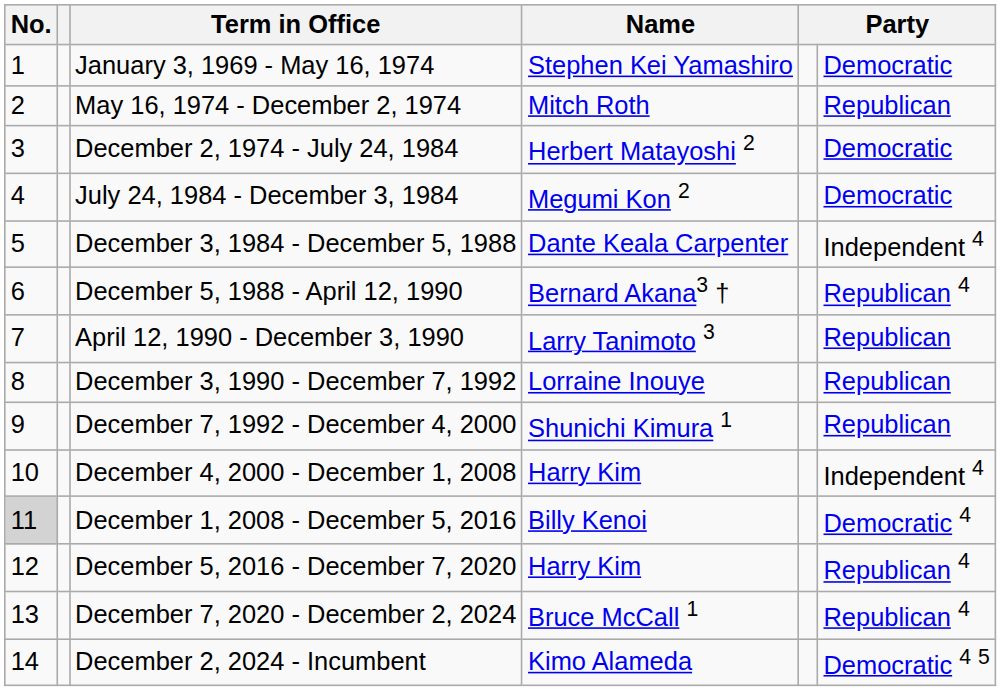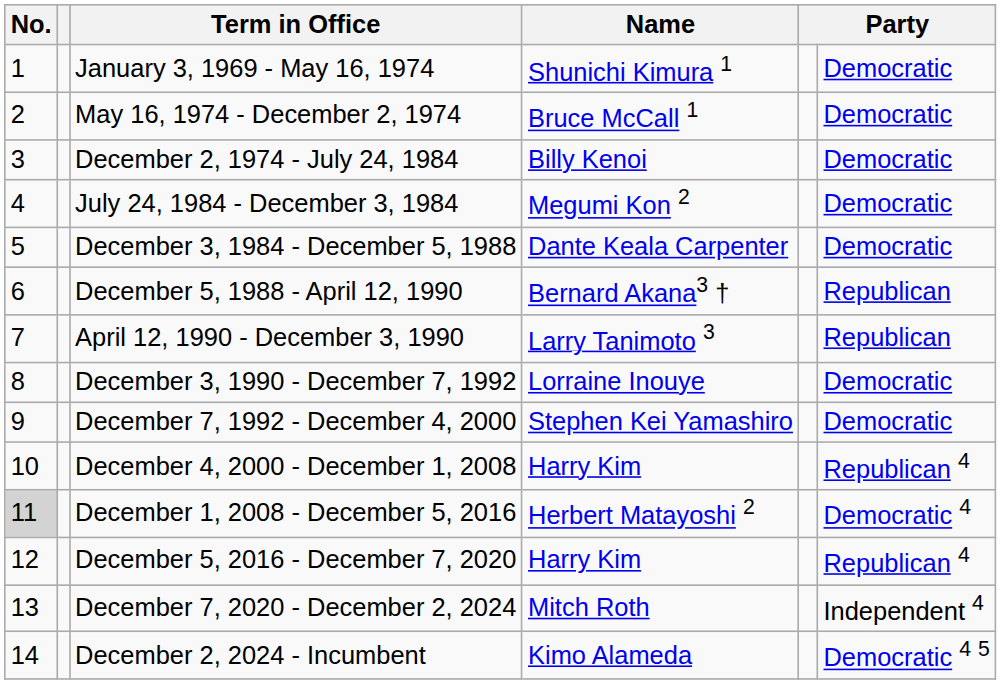(660, 65) Stephen Kei Yamashiro -> (630, 68) Shunichi Kimura 1
(589, 105) Mitch Roth -> (613, 115) Bruce McCall 1
(887, 105) Republican -> (888, 115) Democratic
(641, 149) Herbert Matayoshi 2 -> (587, 159) Billy Kenoi
(904, 243) Independent 4 -> (888, 247) Democratic
(897, 290) Republican 4 -> (887, 290) Republican
(887, 381) Republican -> (888, 381) Democratic
(630, 425) Shunichi Kimura 1 -> (660, 422) Stephen Kei Yamashiro
(887, 425) Republican -> (888, 422) Democratic
(904, 472) Independent 4 -> (897, 465) Republican 4
(587, 520) Billy Kenoi -> (641, 513) Herbert Matayoshi 2
(613, 614) Bruce McCall 1 -> (589, 607) Mitch Roth
(897, 614) Republican 4 -> (904, 607) Independent 4
